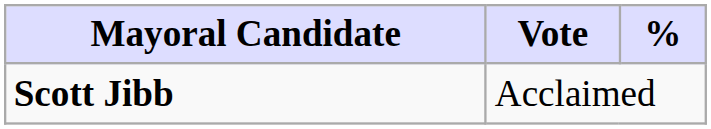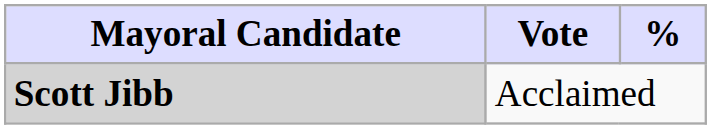(94, 92) no background -> (94, 92) lightgrey background
